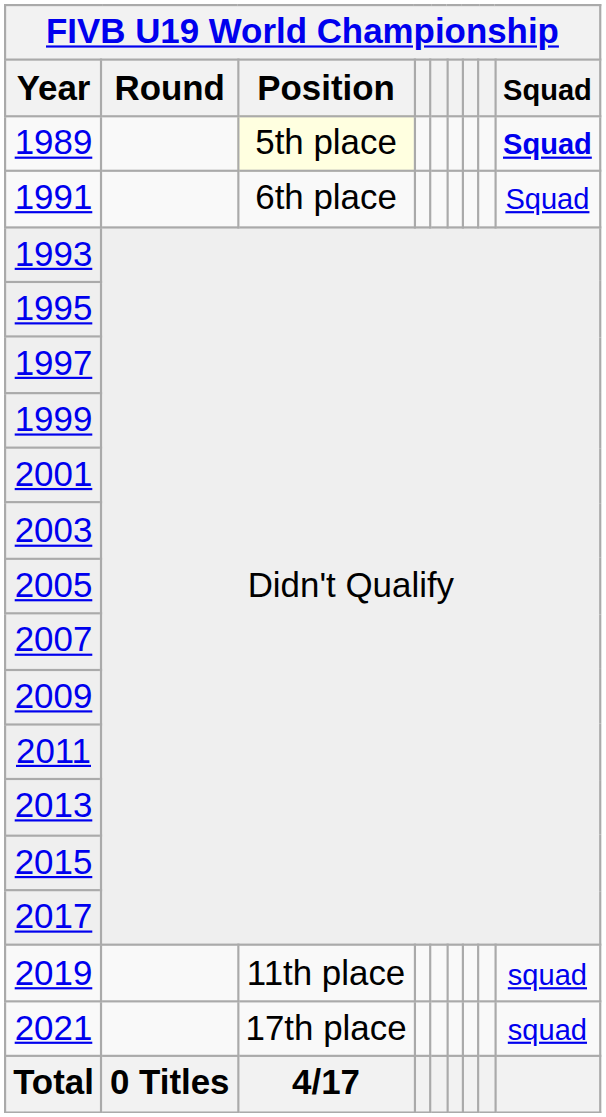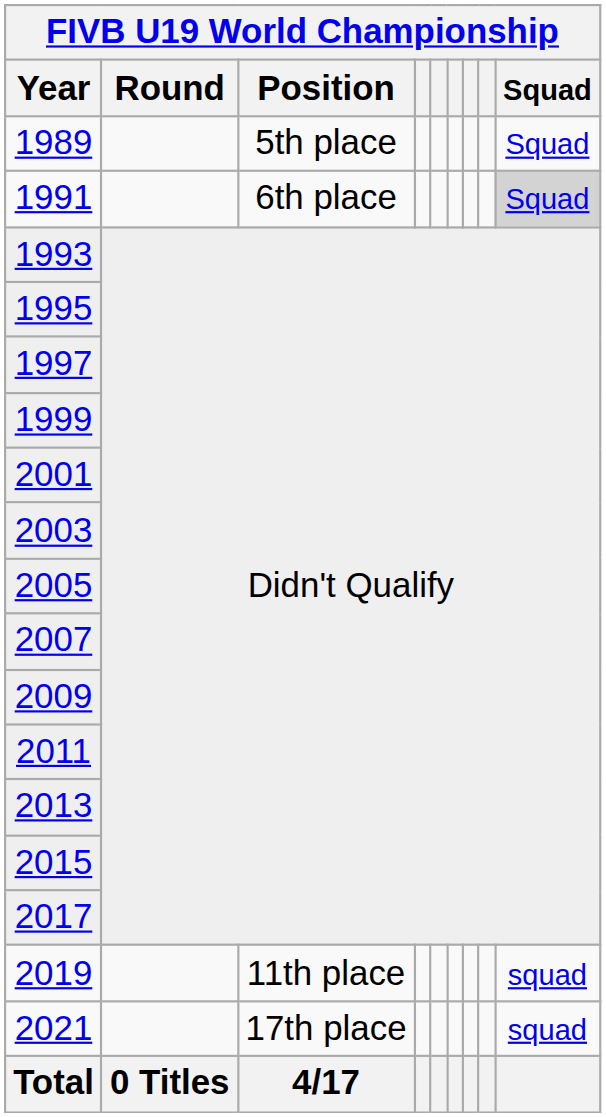(326, 142) lightyellow background -> (326, 142) no background
(547, 142) bold -> (547, 144) normal
(547, 200) no background -> (547, 200) lightgrey background
